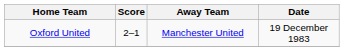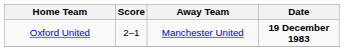(299, 33) normal -> (299, 33) bold
